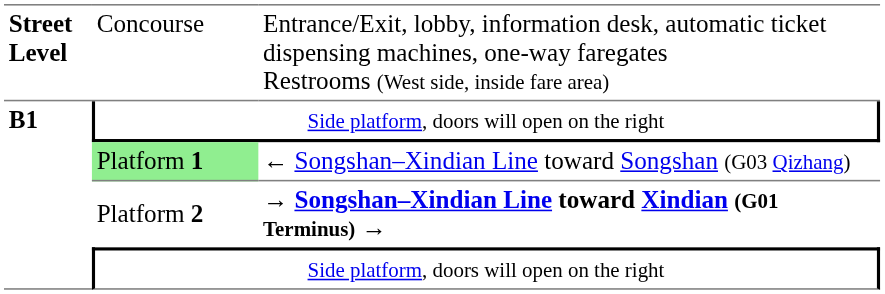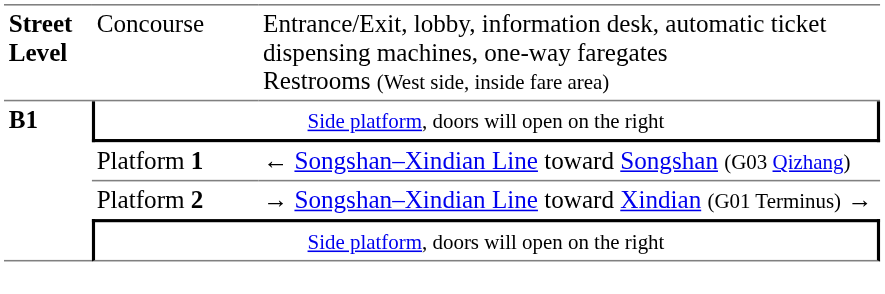(150, 160) lightgreen background -> (150, 160) no background
(521, 214) bold -> (568, 199) normal
